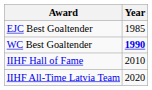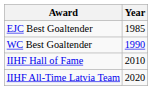(135, 45) bold -> (135, 45) normal
